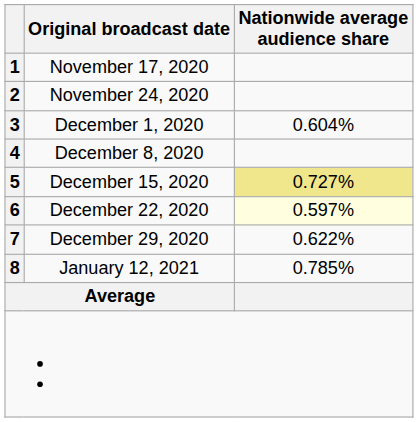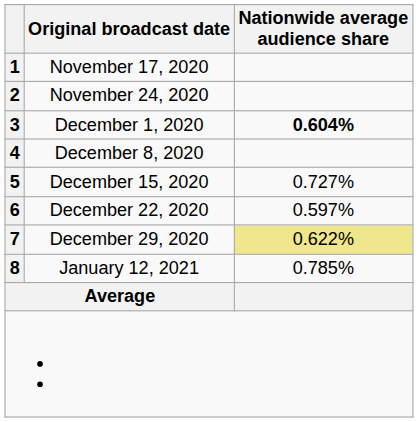(323, 124) normal -> (323, 124) bold
(323, 181) khaki background -> (323, 181) no background
(323, 210) lightyellow background -> (323, 210) no background
(323, 239) no background -> (323, 239) khaki background
